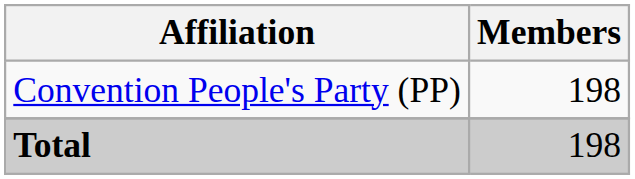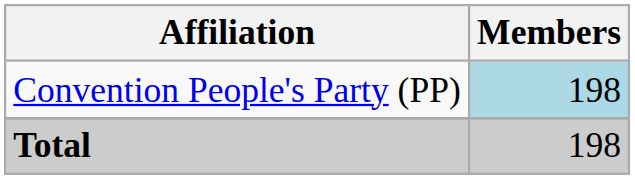(594, 88) no background -> (594, 88) lightblue background
